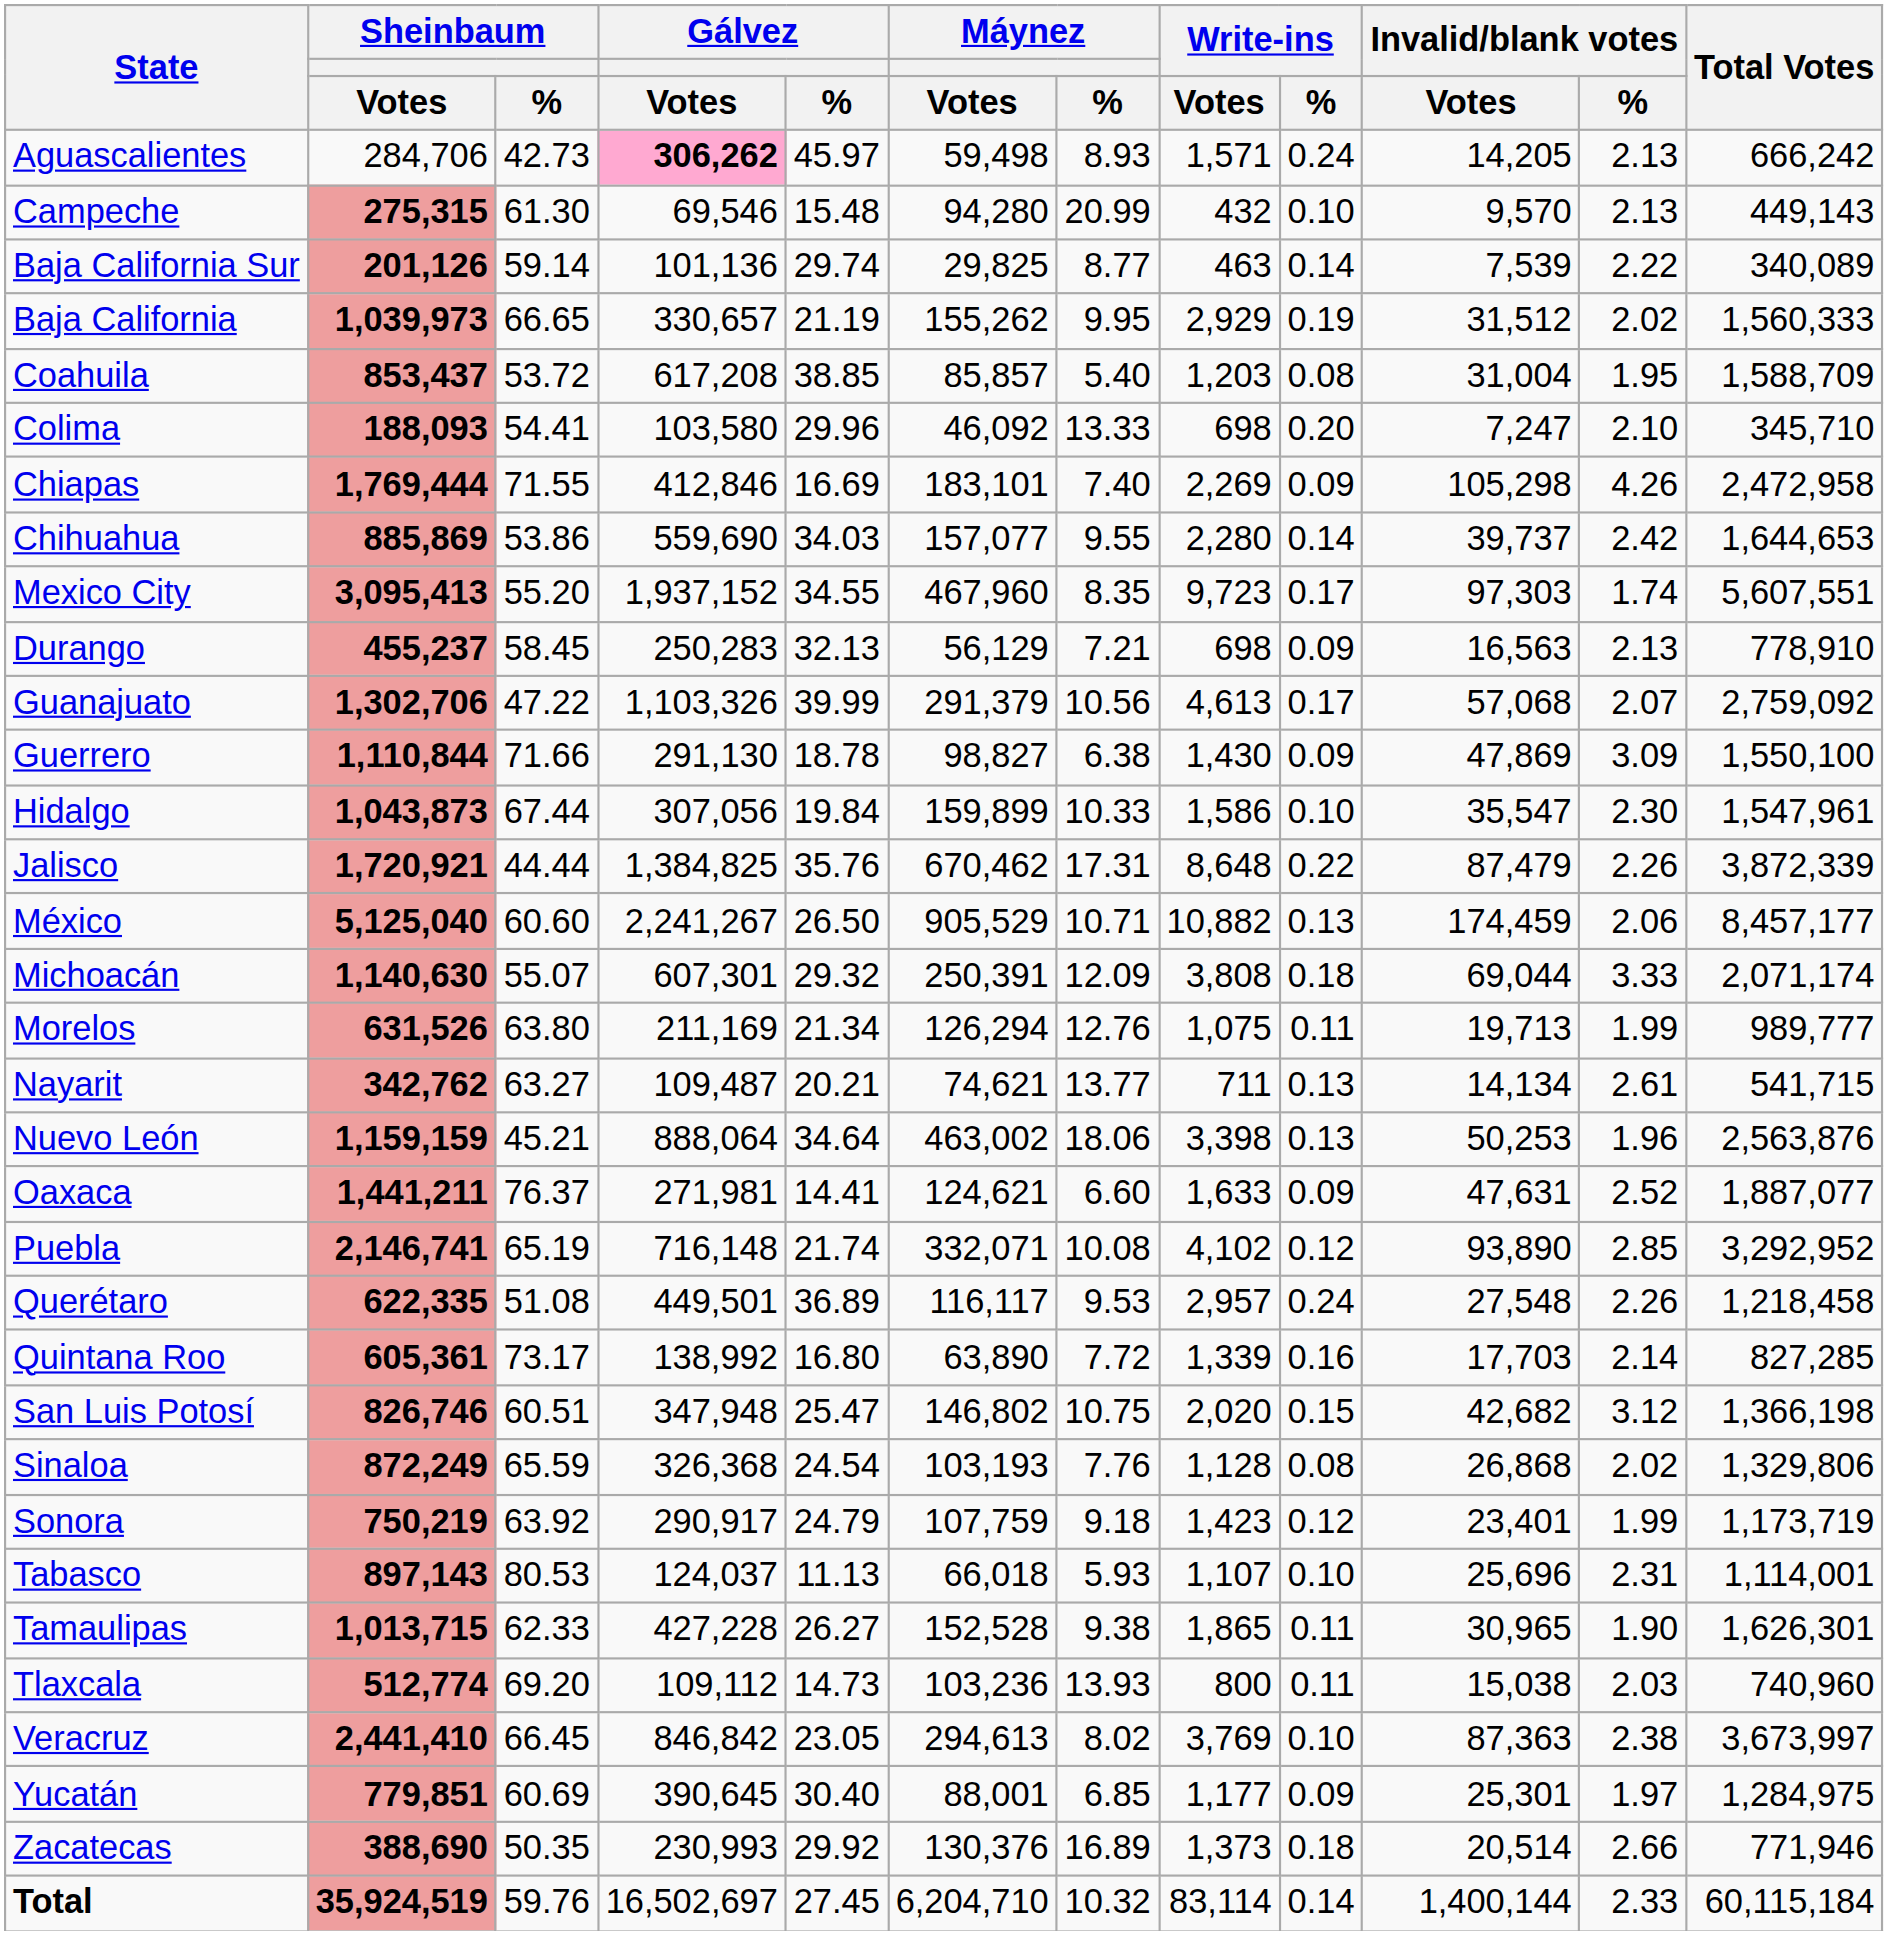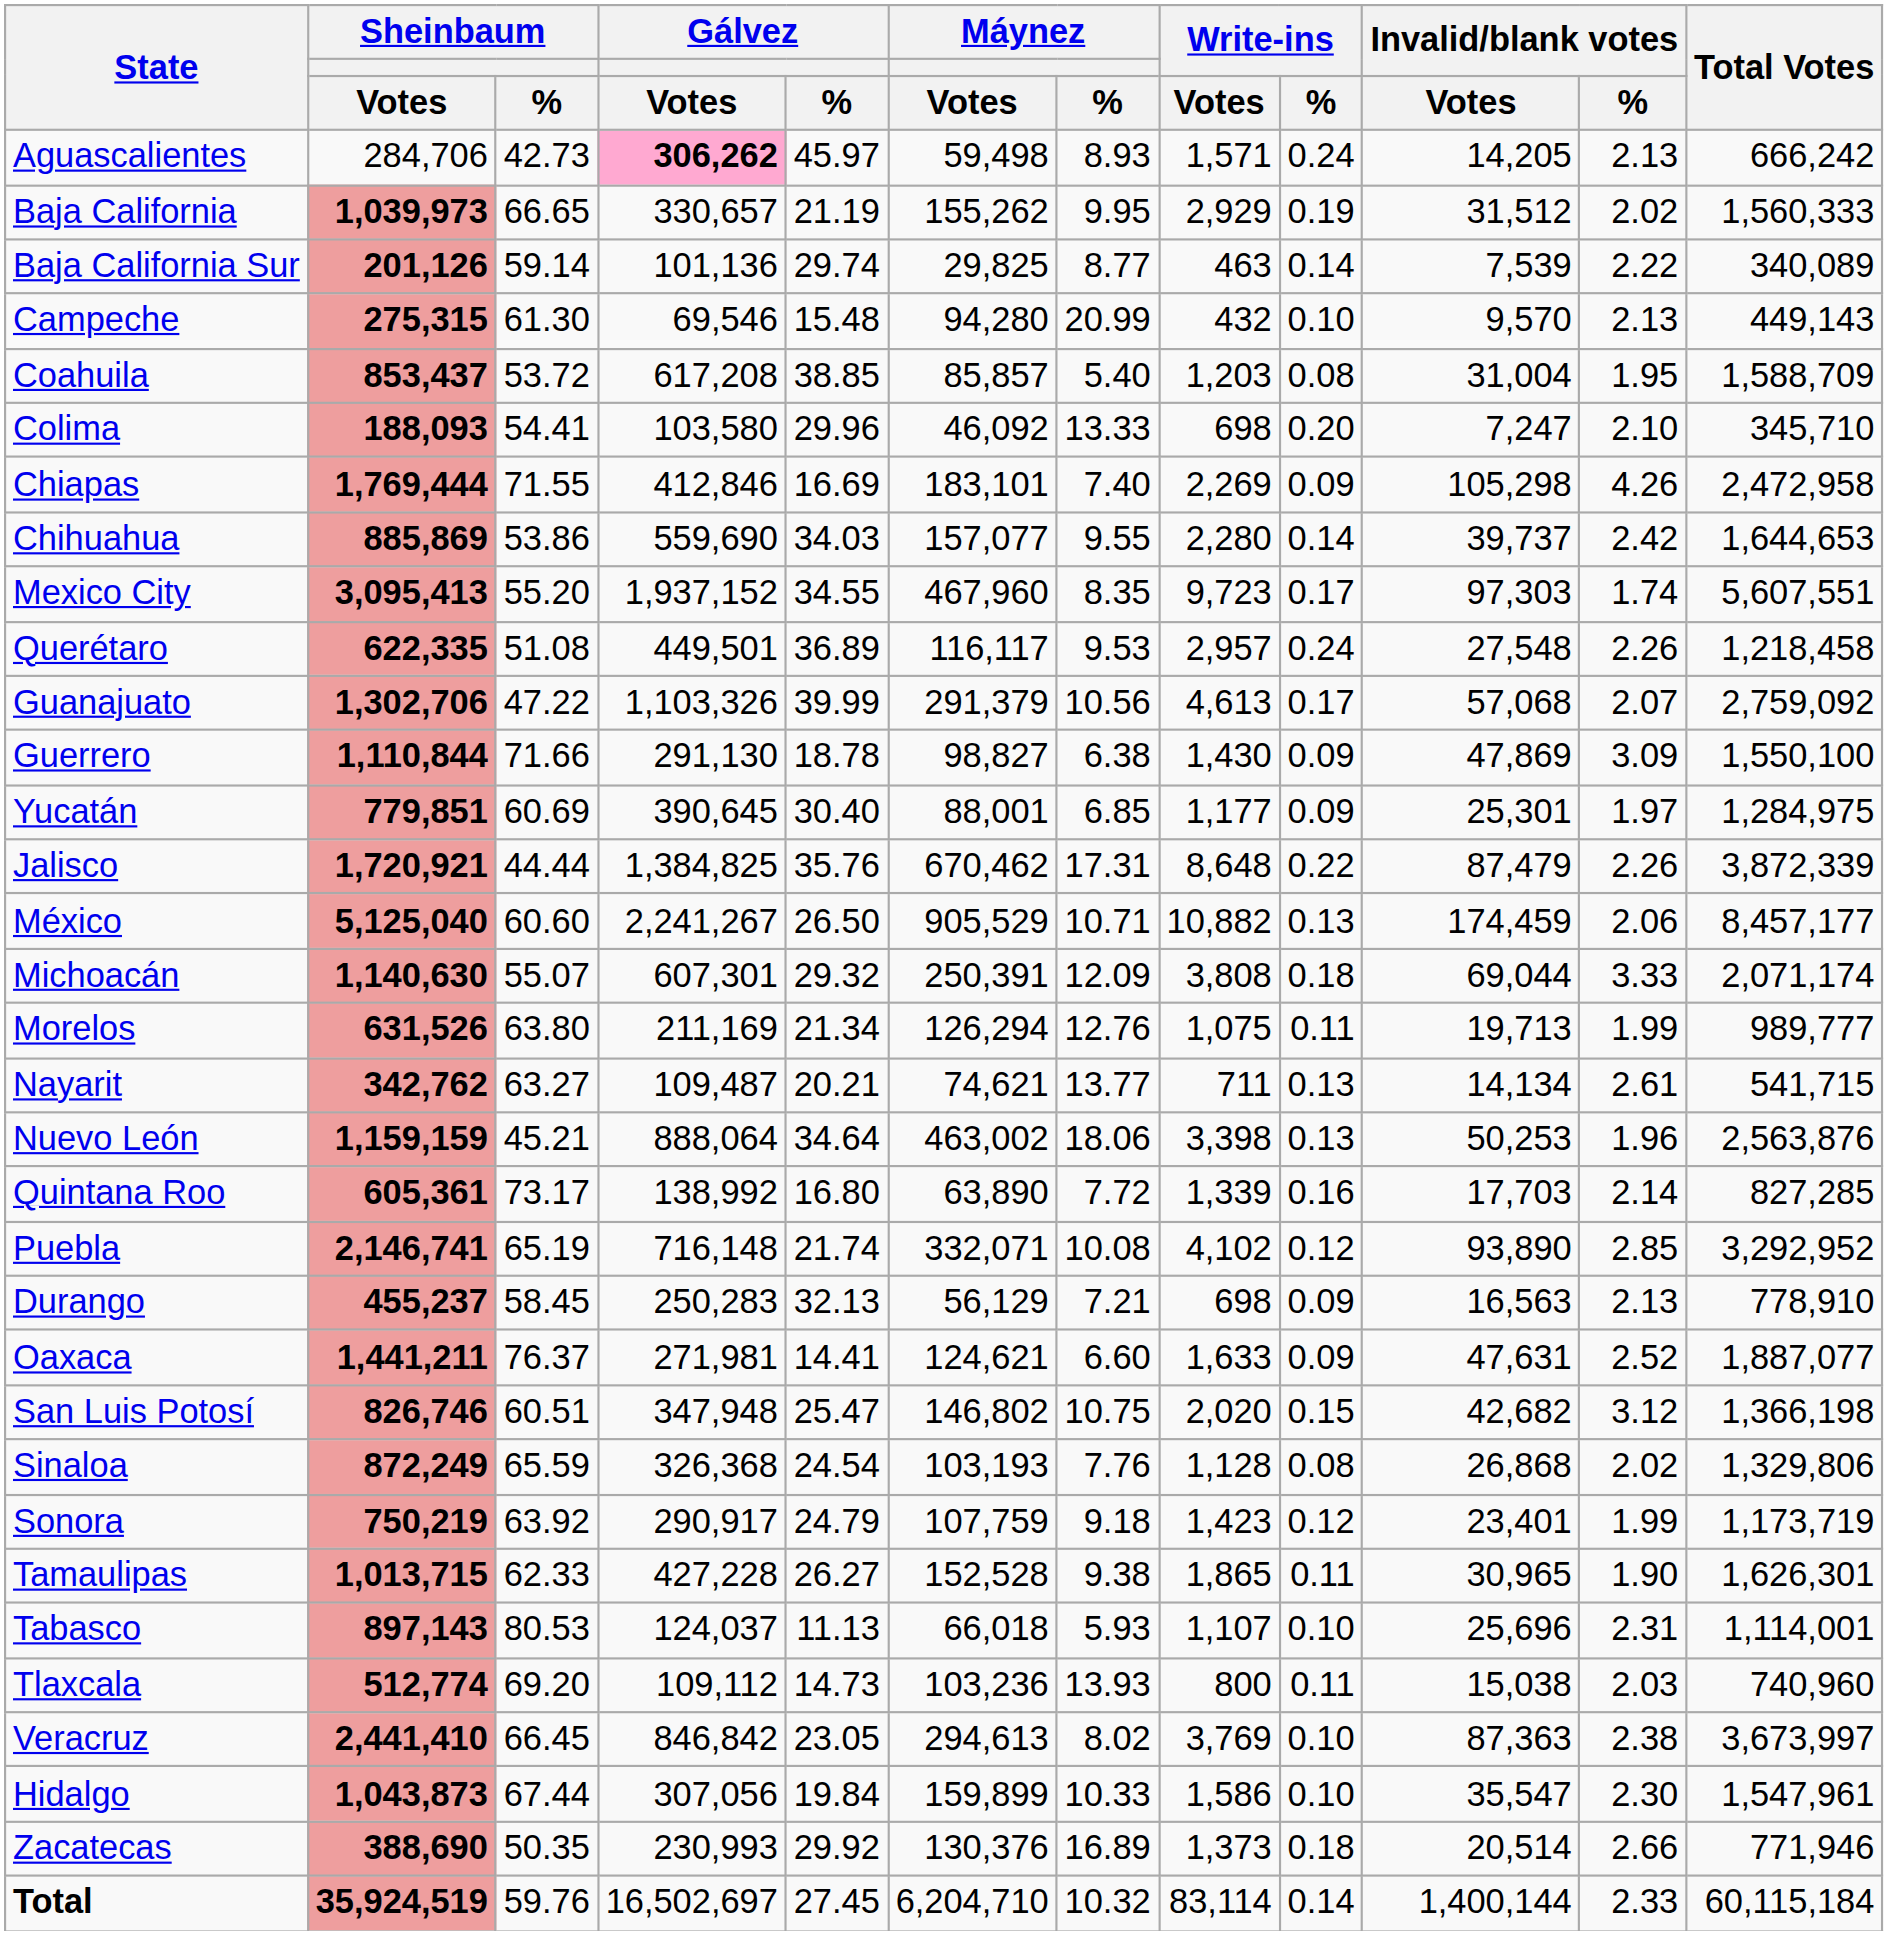rows swapped: (125, 320) <-> (96, 211)
rows swapped: (79, 647) <-> (90, 1302)
rows swapped: (71, 811) <-> (75, 1793)
rows swapped: (72, 1193) <-> (119, 1356)
rows swapped: (77, 1575) <-> (100, 1629)
